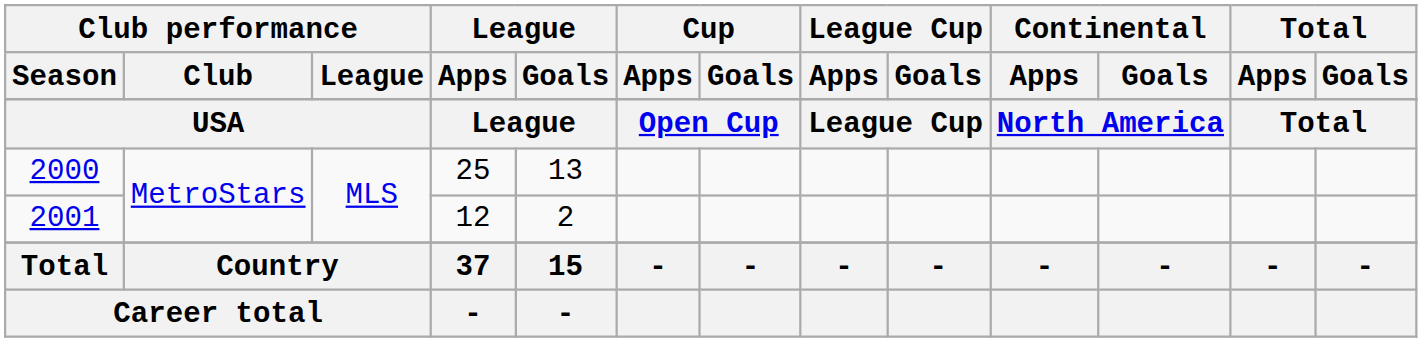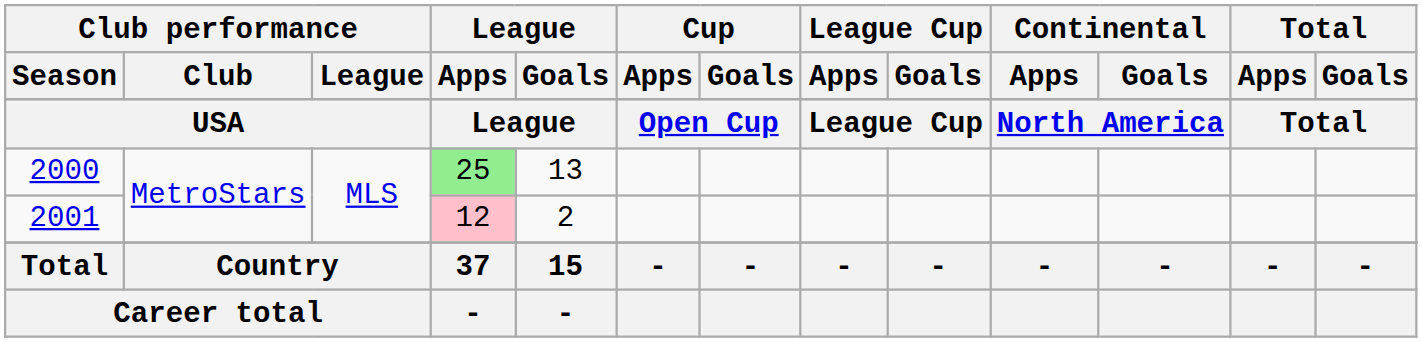(473, 171) no background -> (473, 171) lightgreen background
(473, 219) no background -> (473, 219) pink background
